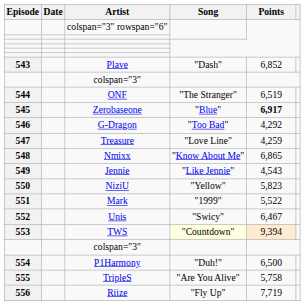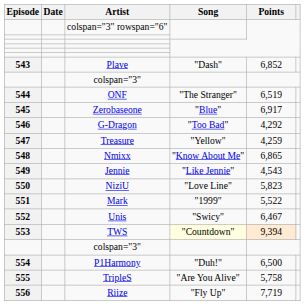(271, 110) bold -> (271, 110) normal
(208, 140) "Love Line" -> (208, 140) "Yellow"
(208, 186) "Yellow" -> (208, 186) "Love Line"
